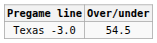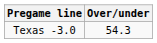(118, 30) 54.5 -> (118, 30) 54.3
